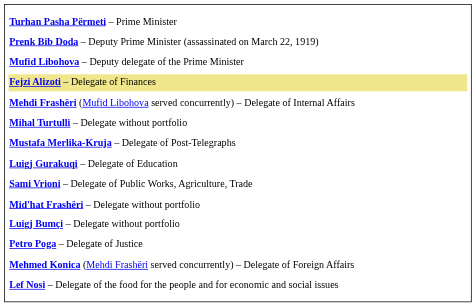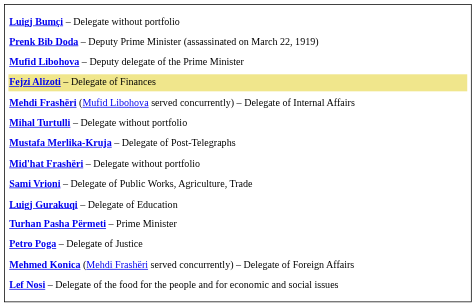(93, 21) Turhan Pasha Përmeti – Prime Minister -> (95, 21) Luigj Bumçi – Delegate without portfolio
(93, 163) Luigj Gurakuqi – Delegate of Education -> (105, 163) Mid'hat Frashëri – Delegate without portfolio
(105, 204) Mid'hat Frashëri – Delegate without portfolio -> (93, 204) Luigj Gurakuqi – Delegate of Education
(95, 224) Luigj Bumçi – Delegate without portfolio -> (93, 224) Turhan Pasha Përmeti – Prime Minister
